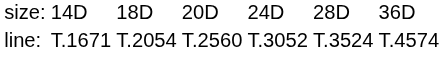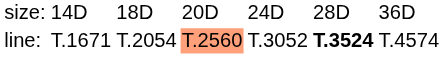(212, 40) no background -> (212, 40) lightsalmon background
(343, 40) normal -> (343, 40) bold
